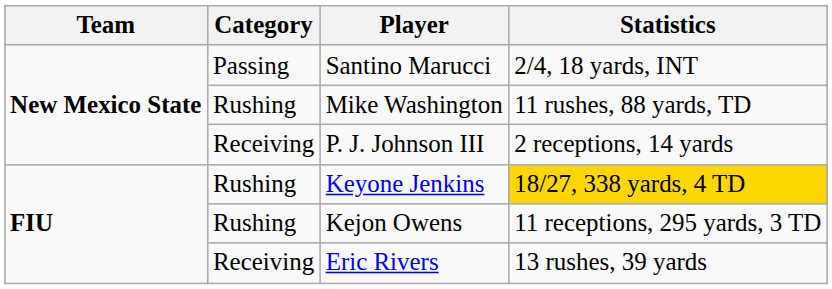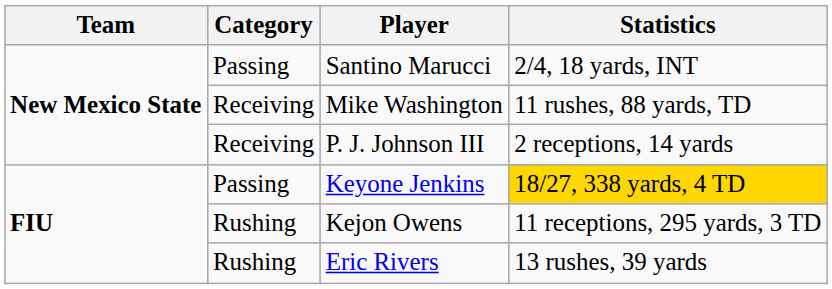(255, 104) Rushing -> (264, 104) Receiving
(255, 183) Rushing -> (251, 183) Passing
(264, 262) Receiving -> (255, 262) Rushing
